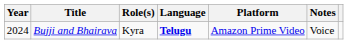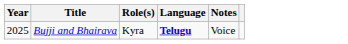- column: (258, 13)
(18, 30) 2024 -> (18, 30) 2025
